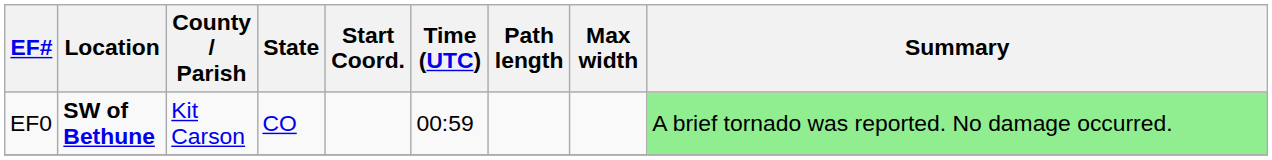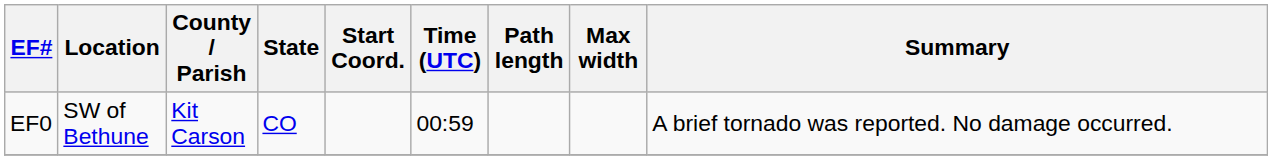(109, 123) bold -> (106, 123) normal
(912, 123) lightgreen background -> (912, 123) no background
